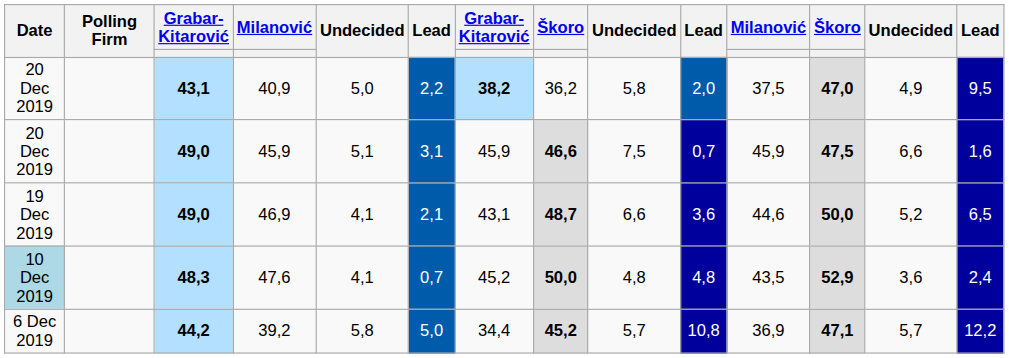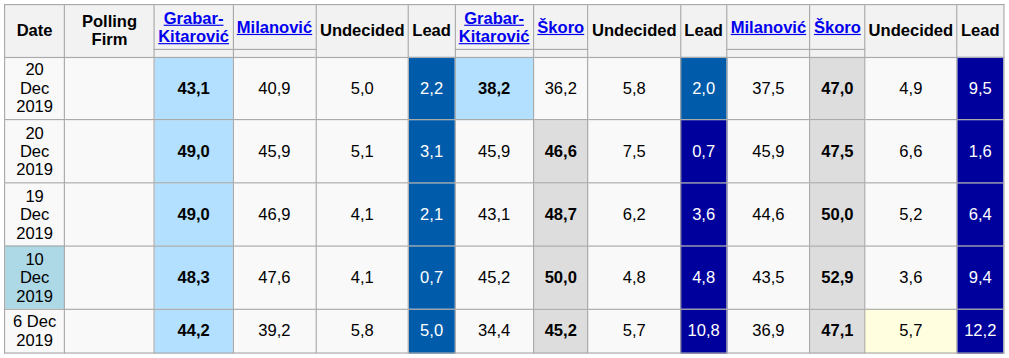(634, 215) 6,6 -> (634, 215) 6,2
(980, 215) 6,5 -> (980, 215) 6,4
(980, 278) 2,4 -> (980, 278) 9,4
(911, 331) no background -> (911, 331) lightyellow background
